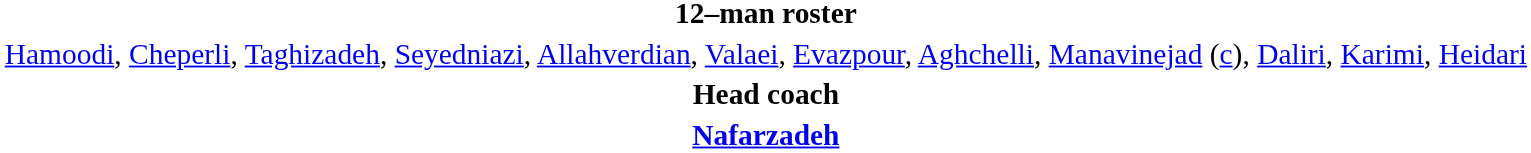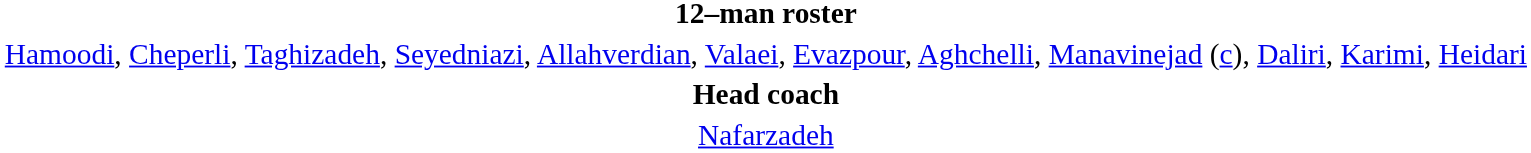(766, 135) bold -> (766, 135) normal
